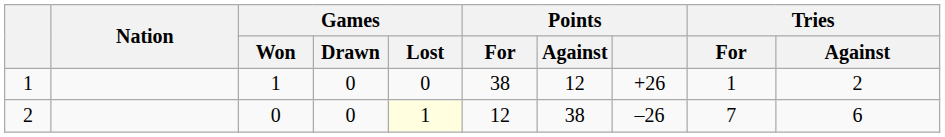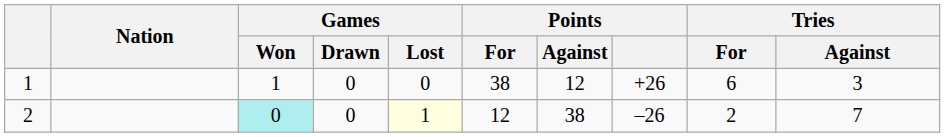(731, 83) 1 -> (731, 83) 6
(857, 83) 2 -> (857, 83) 3
(276, 115) no background -> (276, 115) paleturquoise background
(731, 115) 7 -> (731, 115) 2
(857, 115) 6 -> (857, 115) 7
